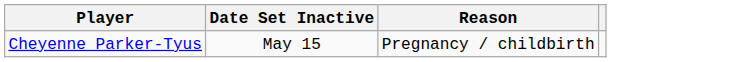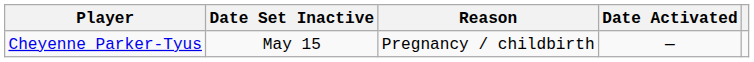+ column: (670, 18)
